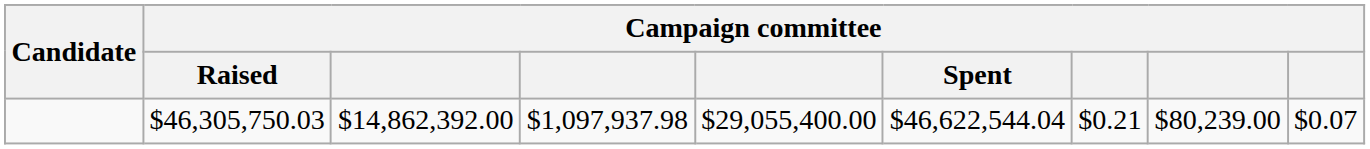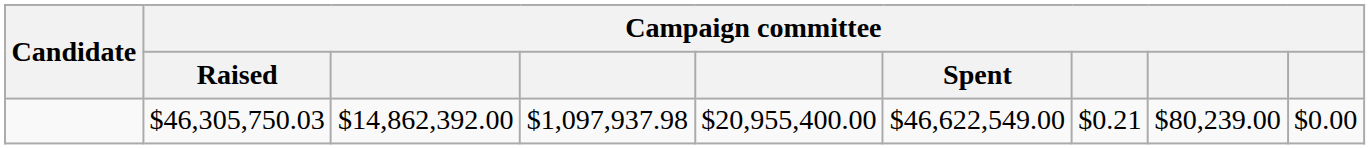(789, 120) $29,055,400.00 -> (789, 120) $20,955,400.00
(977, 120) $46,622,544.04 -> (977, 120) $46,622,549.00
(1326, 120) $0.07 -> (1326, 120) $0.00
